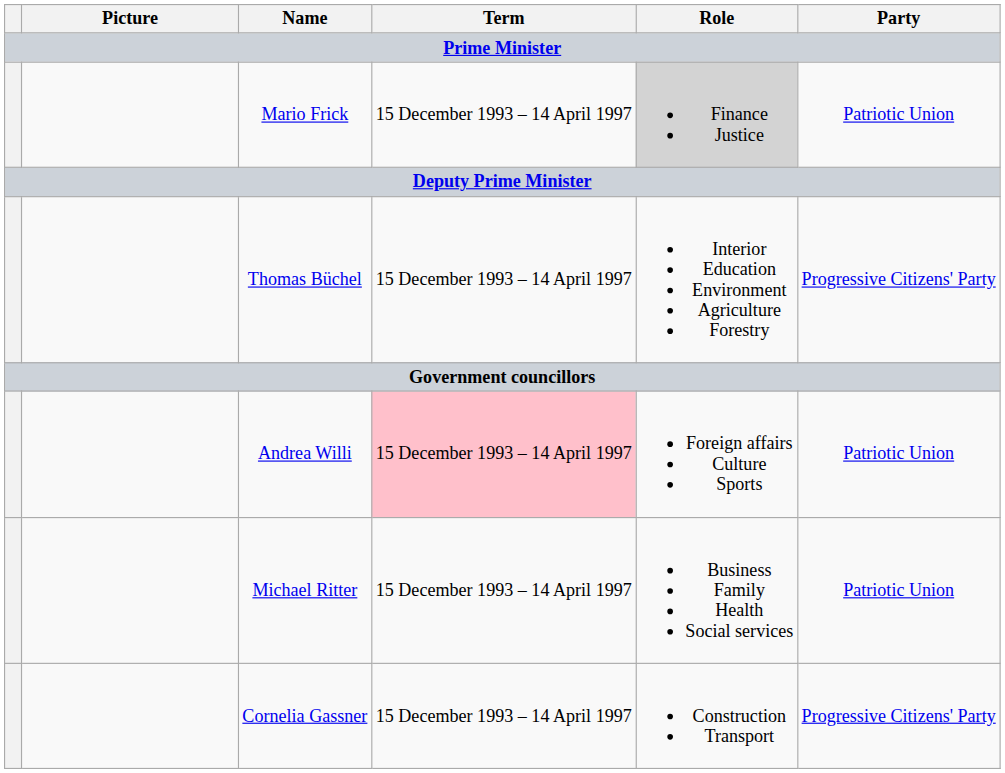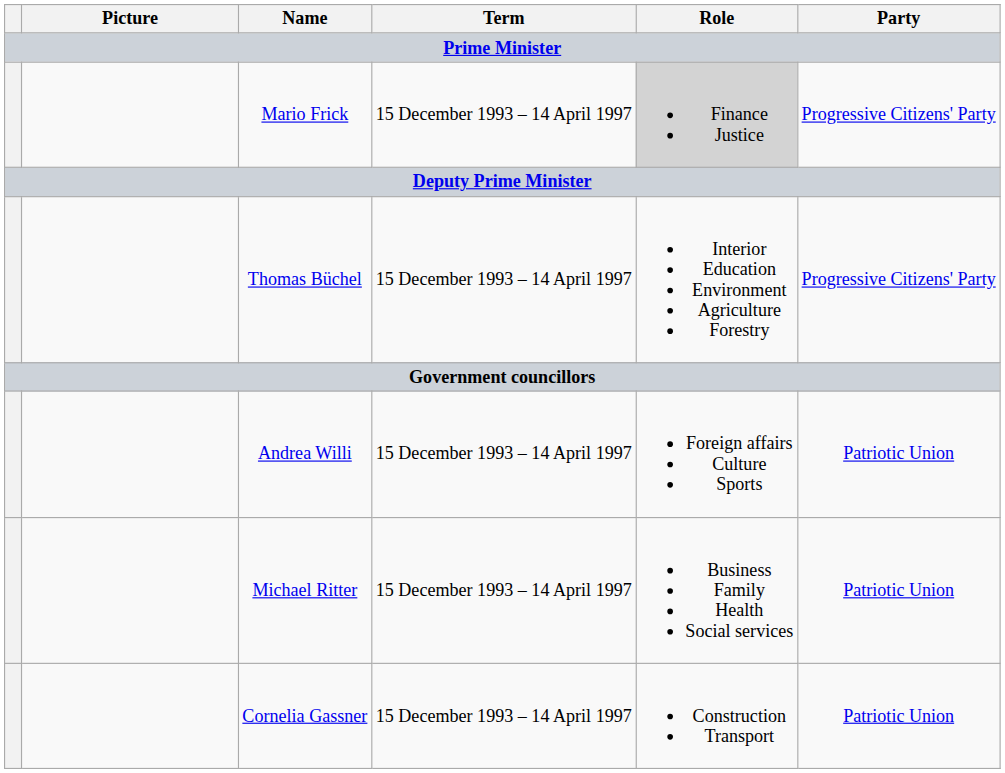(899, 114) Patriotic Union -> (899, 114) Progressive Citizens' Party
(504, 454) pink background -> (504, 454) no background
(899, 716) Progressive Citizens' Party -> (899, 716) Patriotic Union
